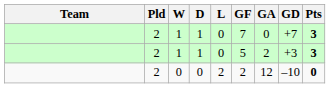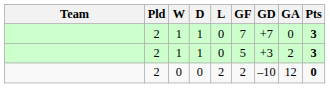columns swapped: (266, 14) <-> (291, 14)
